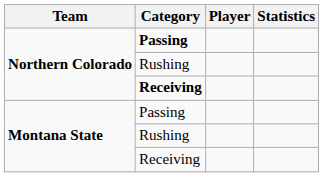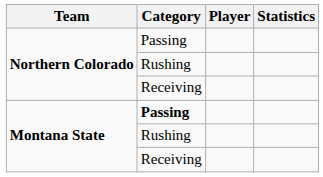(163, 40) bold -> (164, 40) normal
(170, 88) bold -> (171, 88) normal
(162, 111) normal -> (165, 111) bold
